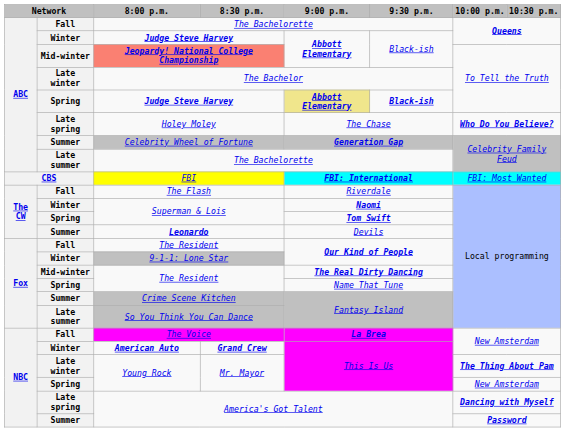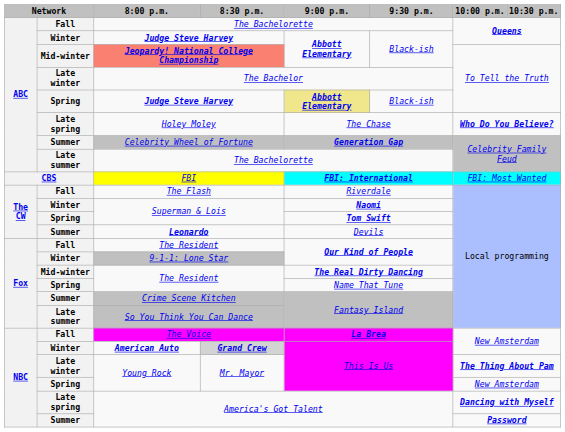(411, 101) bold -> (411, 101) normal
(242, 348) no background -> (242, 348) lightgrey background
